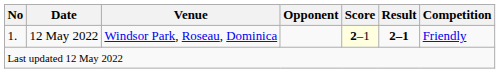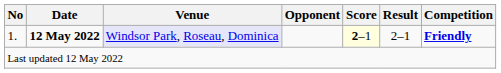(64, 36) normal -> (65, 36) bold
(191, 36) no background -> (192, 36) lavender background
(399, 36) bold -> (400, 36) normal
(445, 36) normal -> (448, 36) bold
